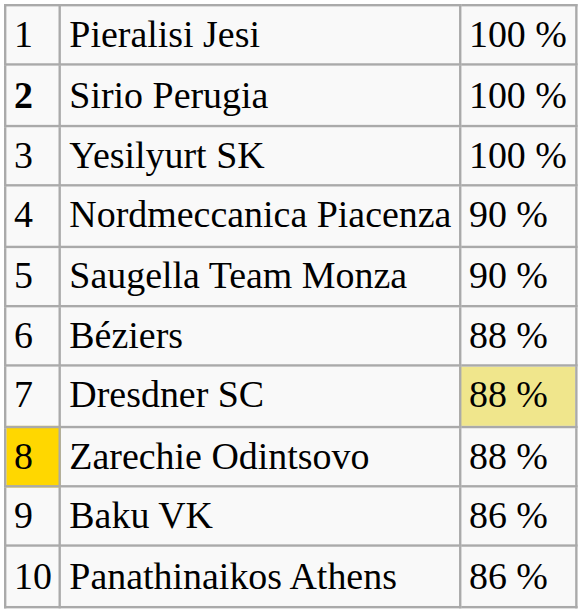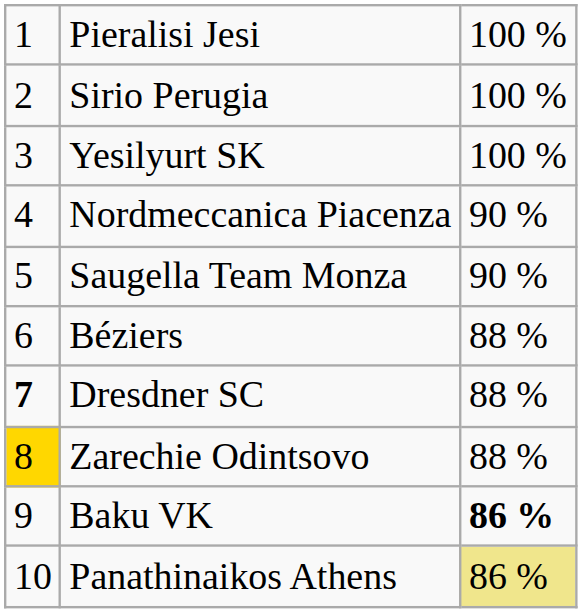(23, 94) bold -> (23, 94) normal
(23, 395) normal -> (23, 395) bold
(508, 395) khaki background -> (508, 395) no background
(508, 515) normal -> (512, 515) bold
(508, 575) no background -> (508, 575) khaki background
